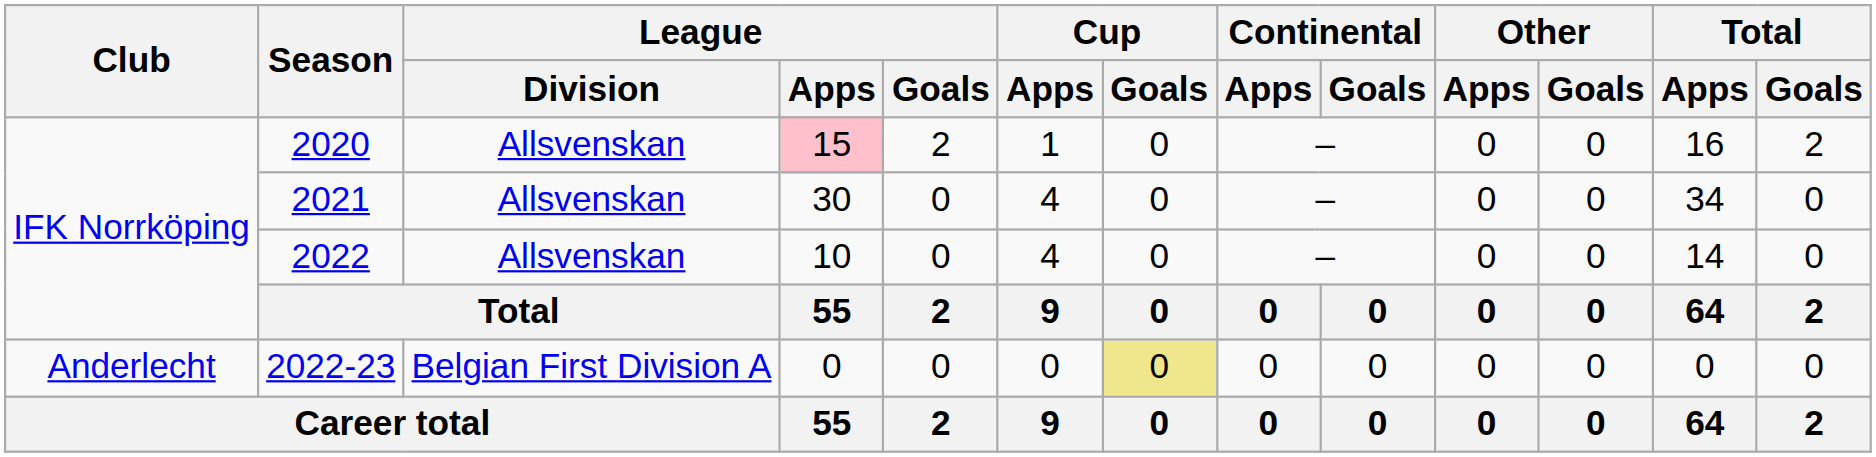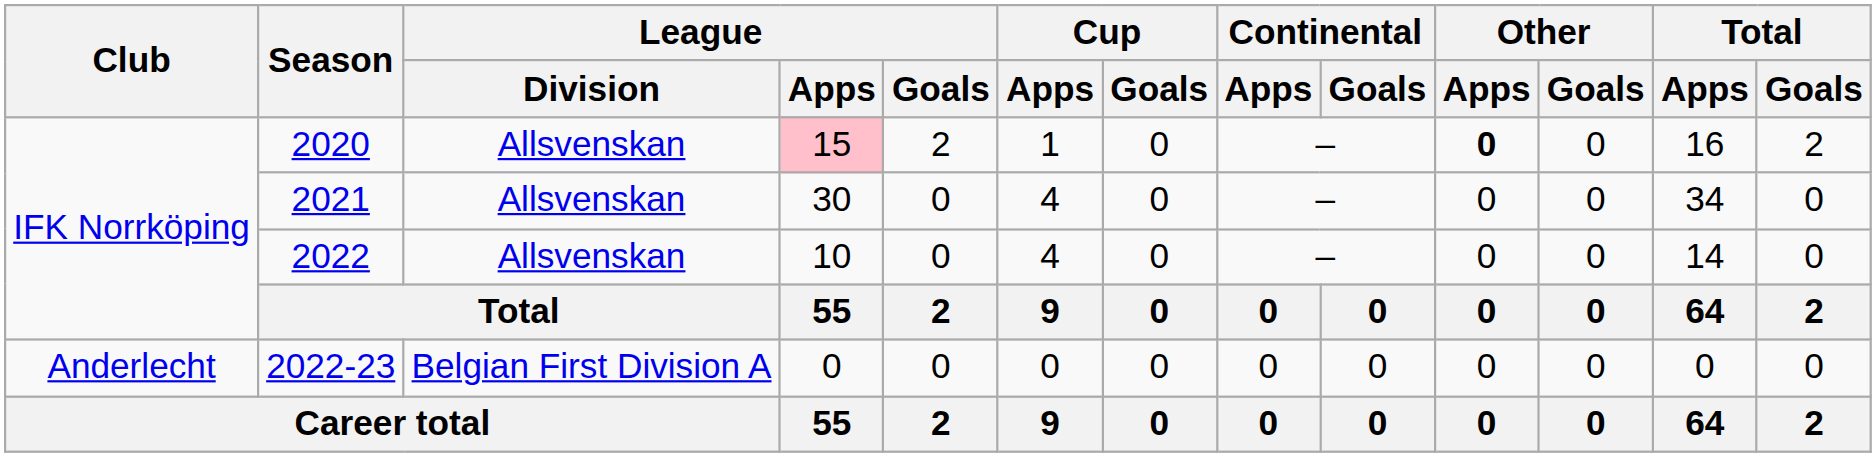(1487, 144) normal -> (1487, 144) bold
(1159, 367) khaki background -> (1159, 367) no background
